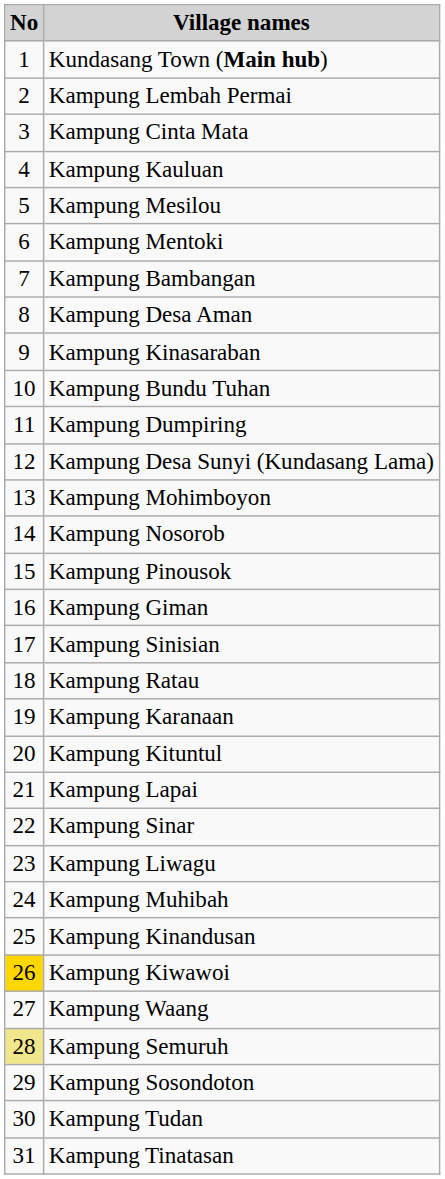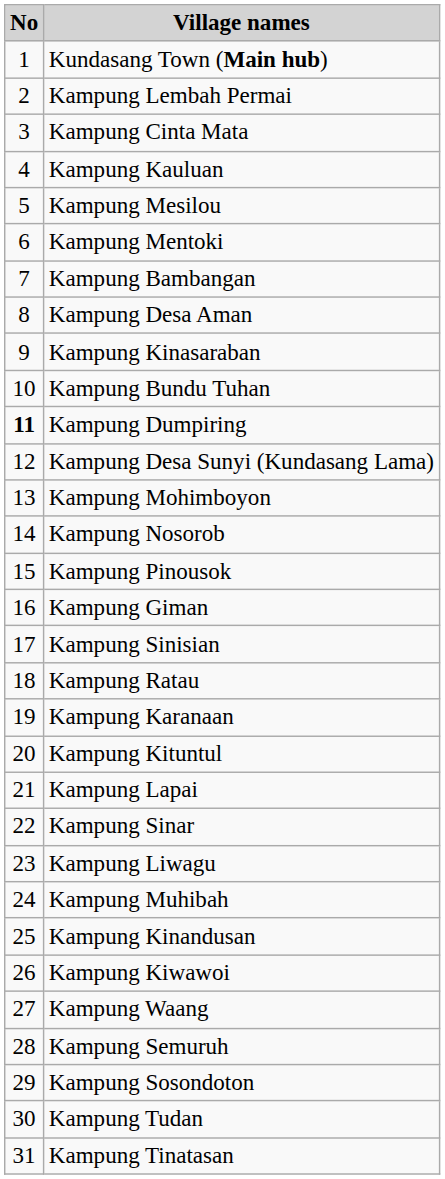(24, 424) normal -> (24, 424) bold
(24, 972) gold background -> (24, 972) no background
(24, 1045) khaki background -> (24, 1045) no background
